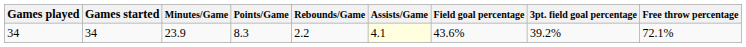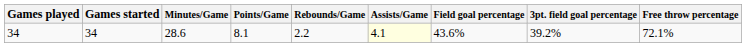(175, 33) 23.9 -> (175, 33) 28.6
(241, 33) 8.3 -> (241, 33) 8.1
